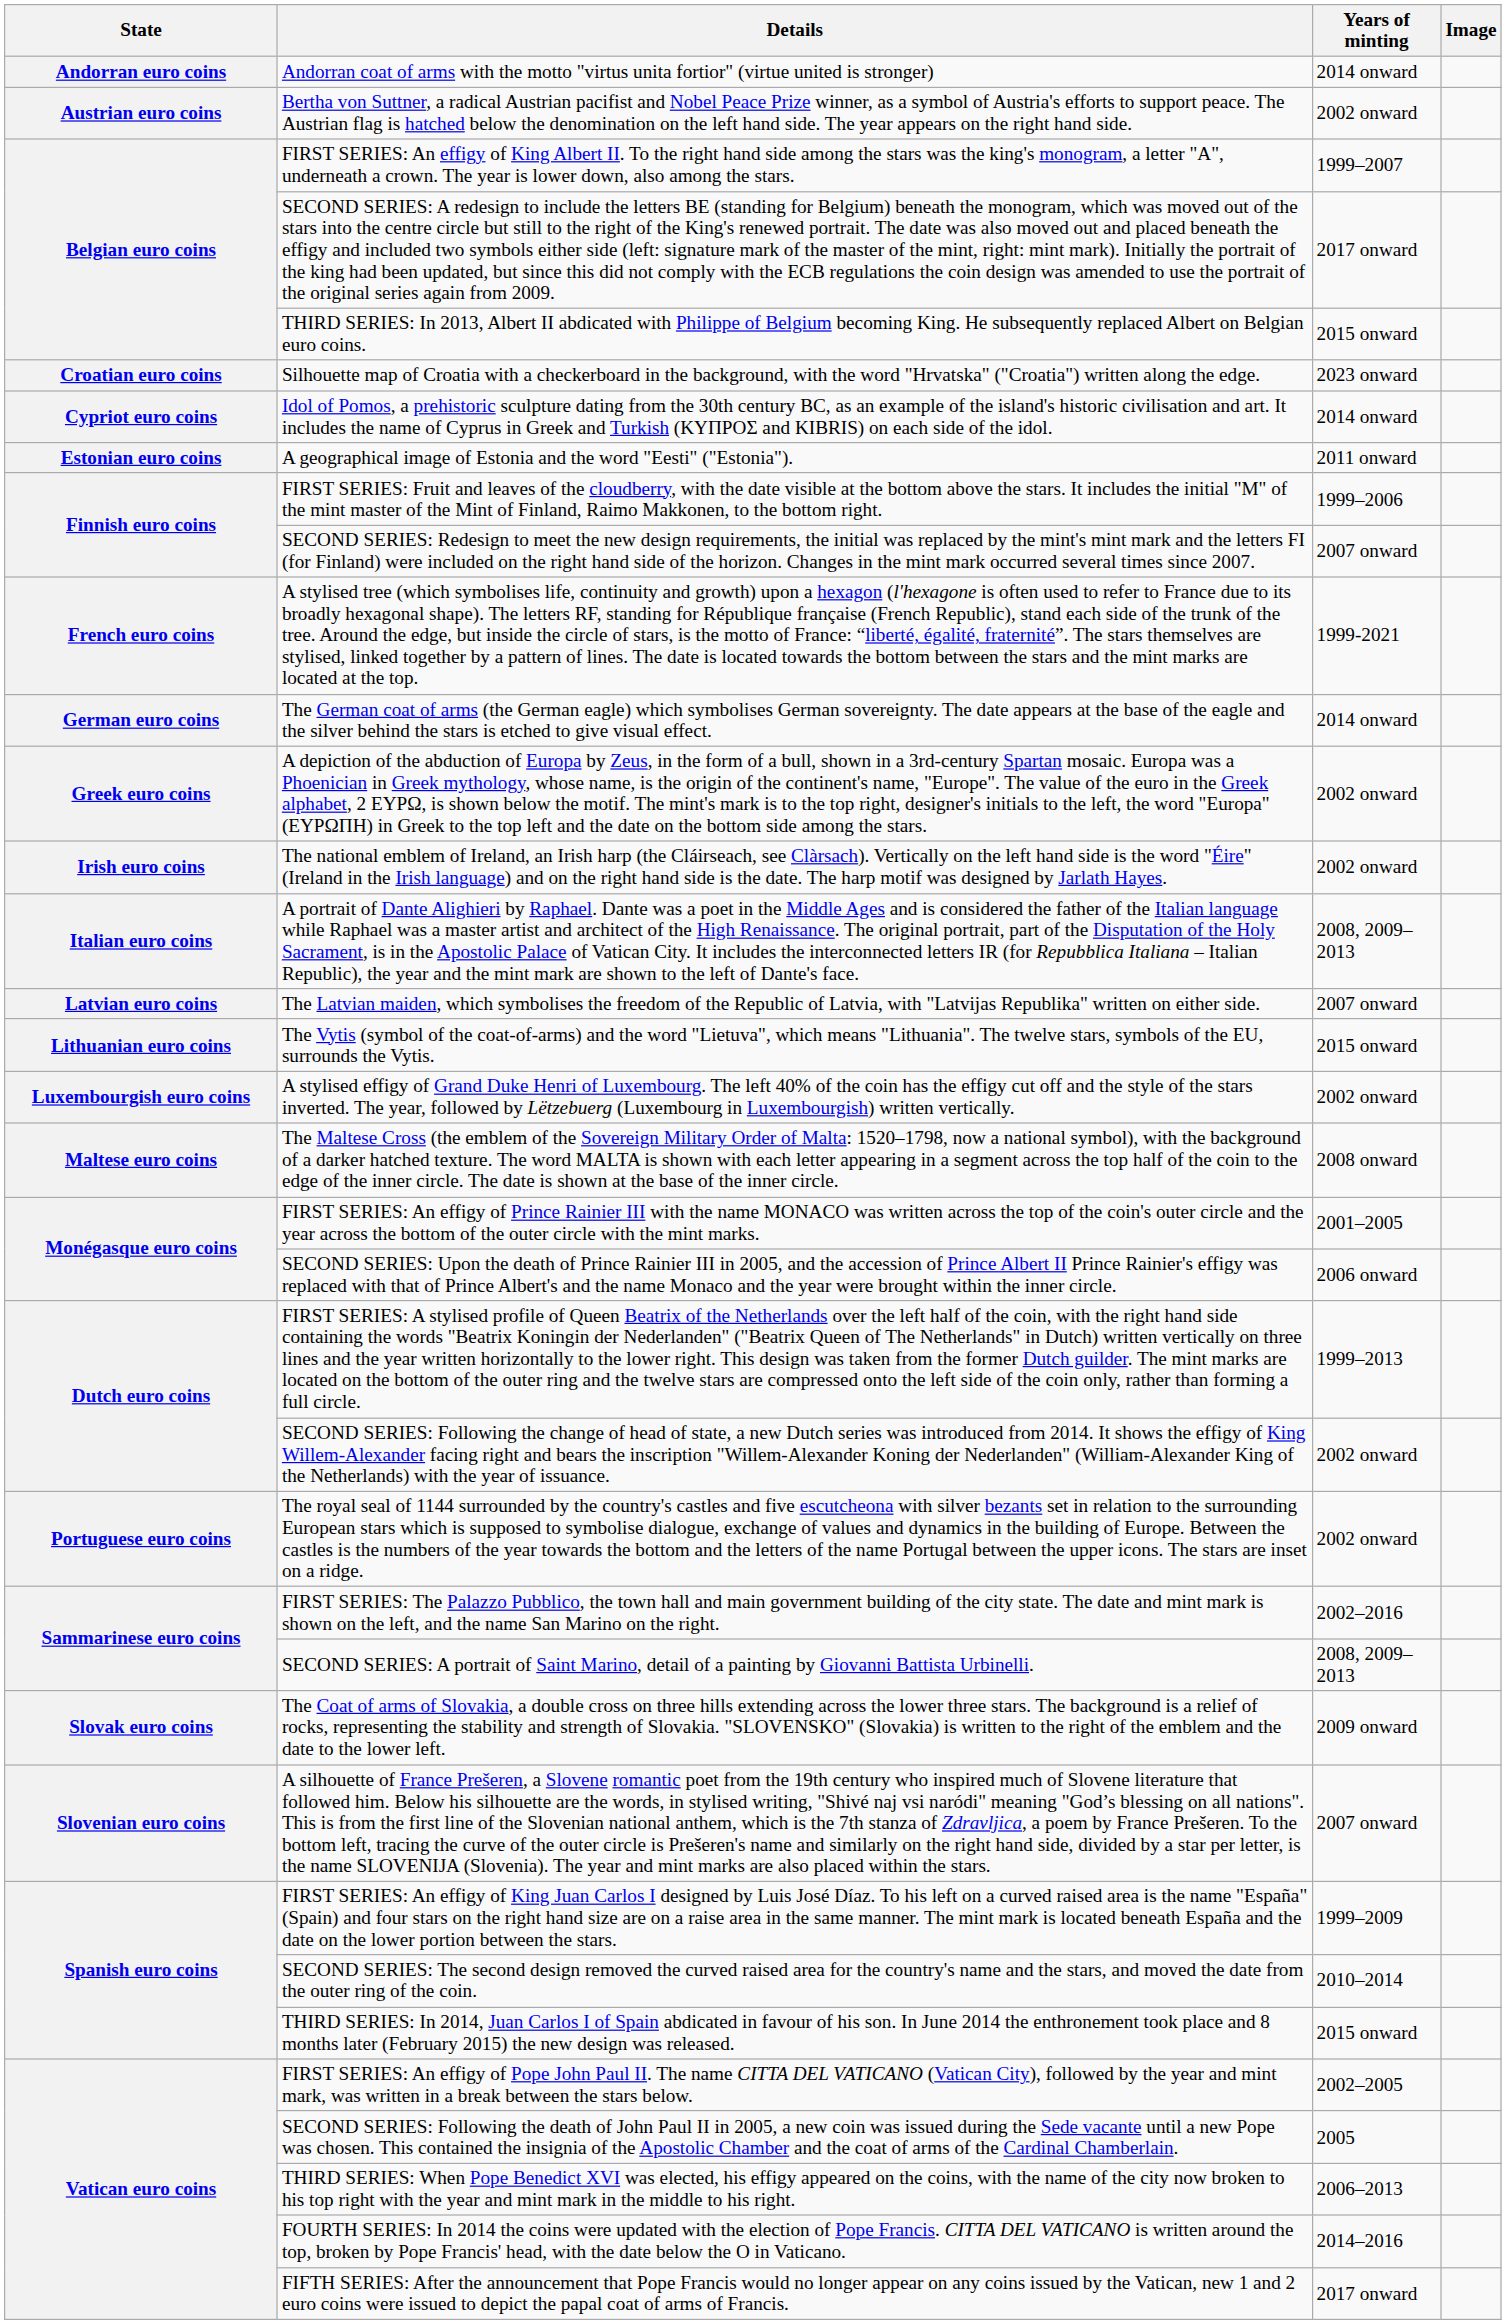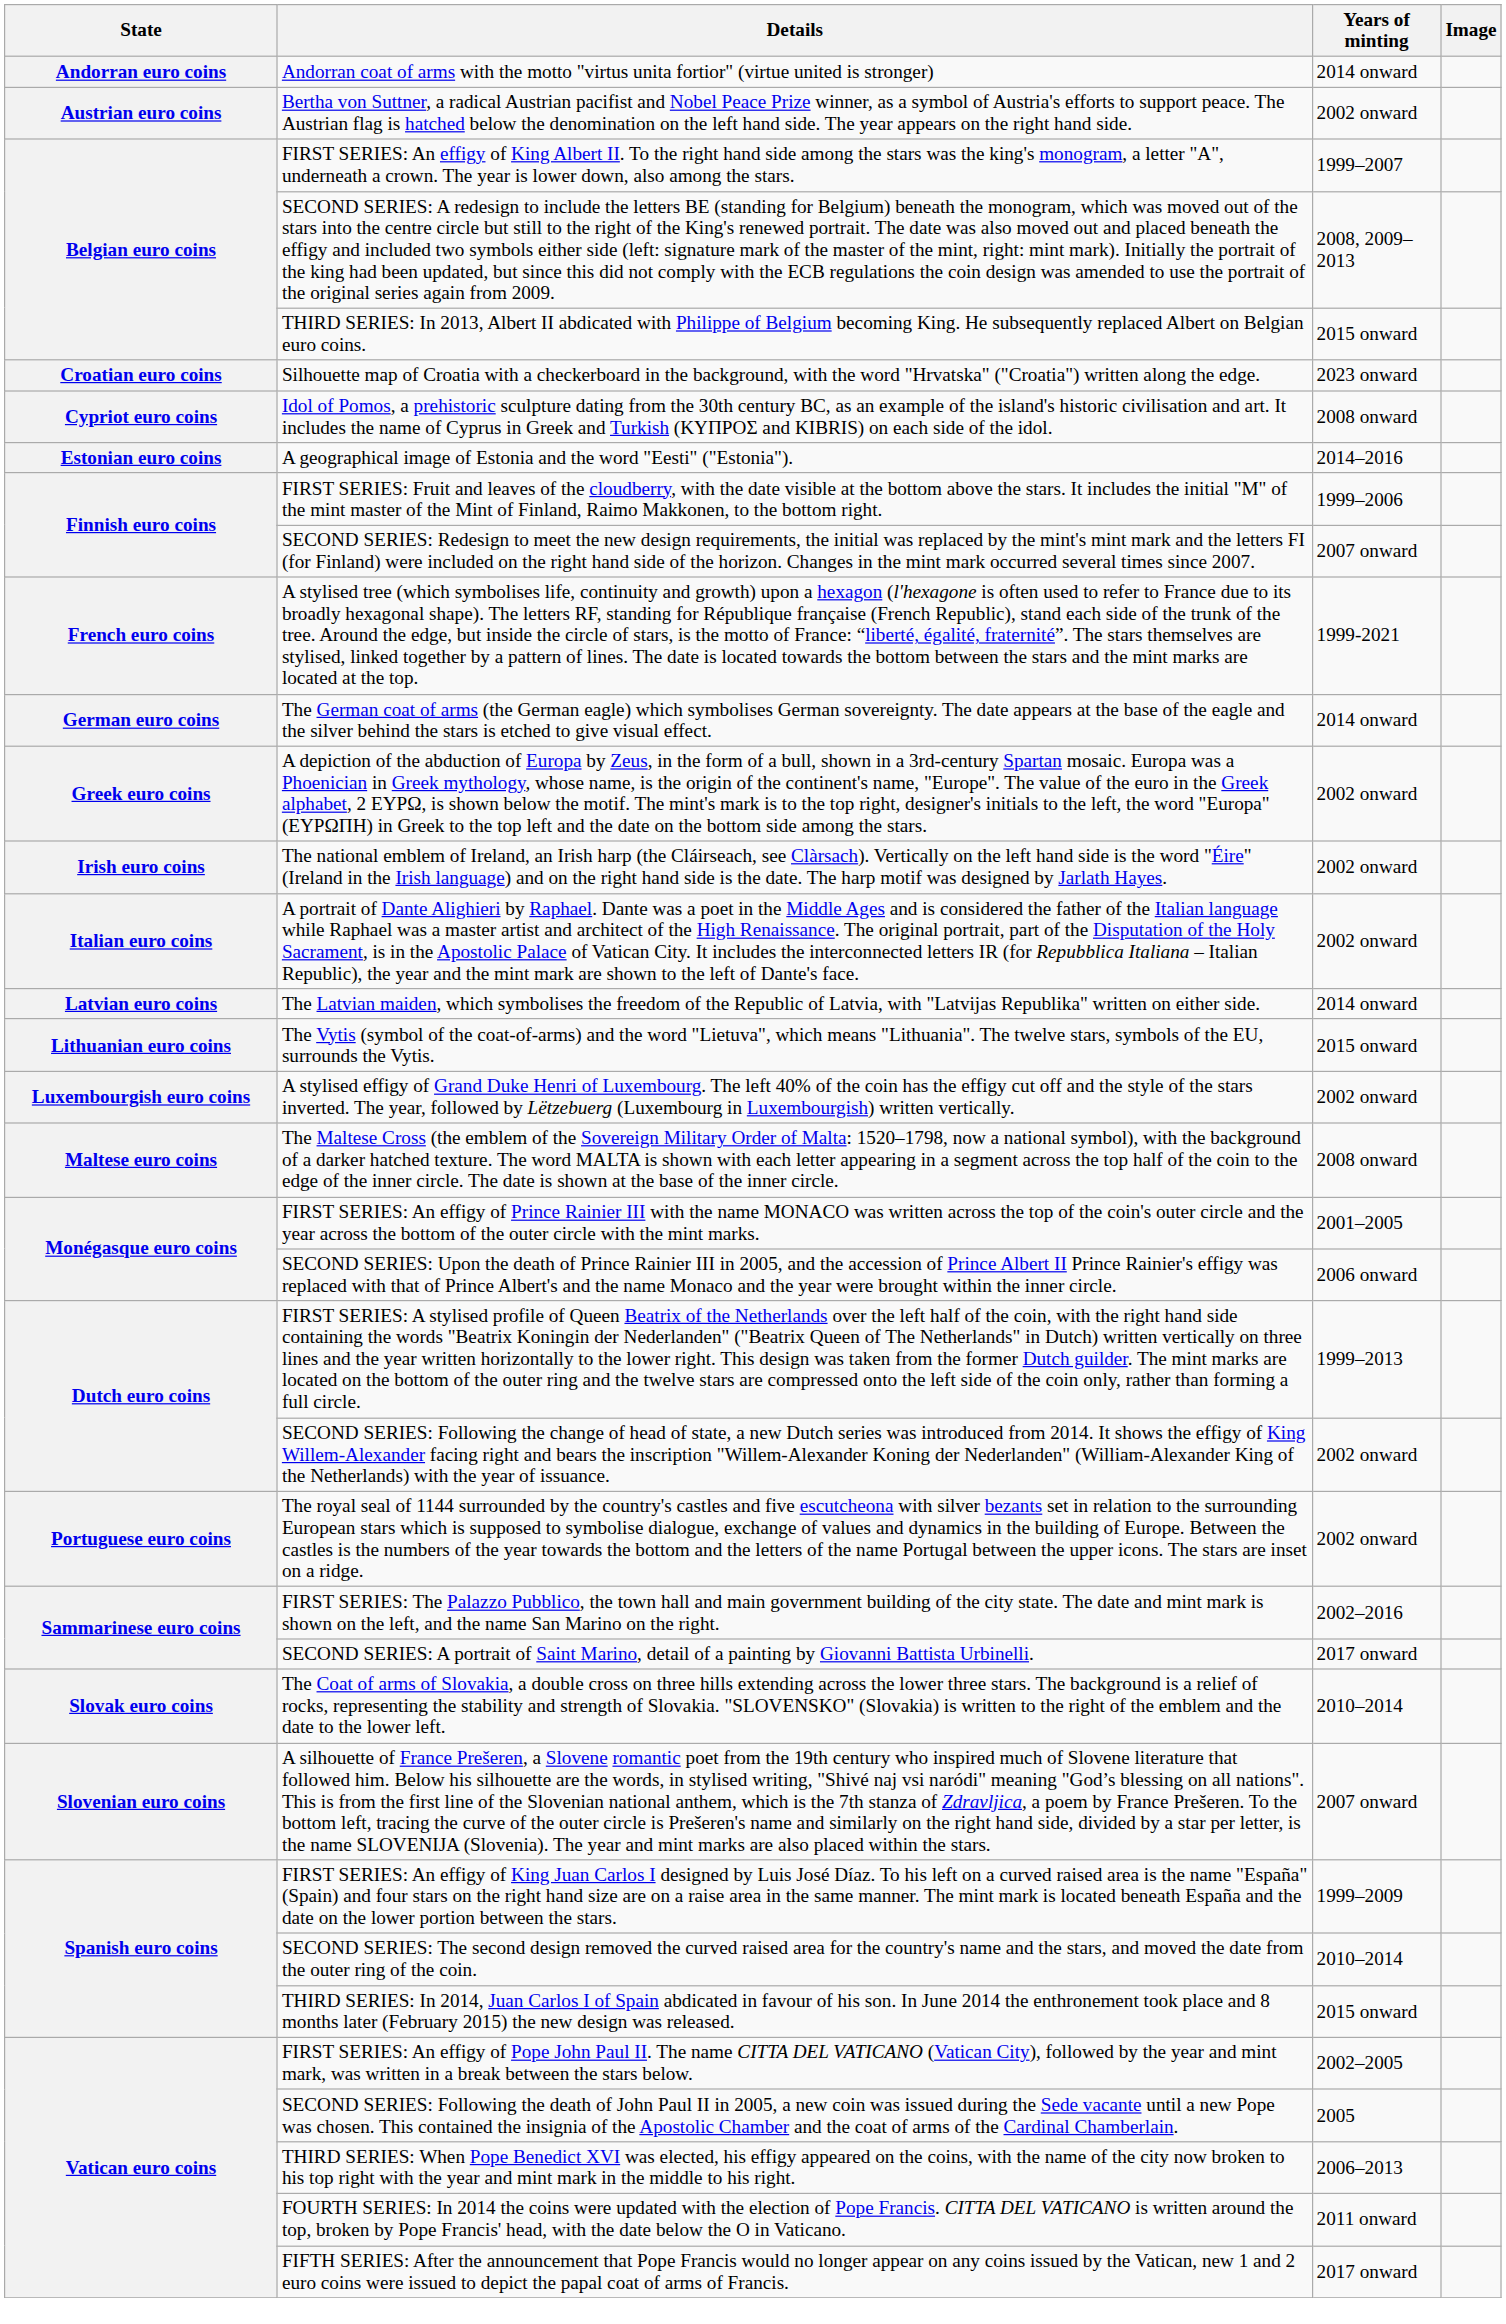(1367, 249) 2017 onward -> (1365, 249) 2008, 2009–2013
(1367, 416) 2014 onward -> (1367, 416) 2008 onward
(1367, 457) 2011 onward -> (1360, 457) 2014–2016
(1365, 940) 2008, 2009–2013 -> (1367, 940) 2002 onward
(1367, 1003) 2007 onward -> (1367, 1003) 2014 onward
(1365, 1664) 2008, 2009–2013 -> (1367, 1653) 2017 onward
(1367, 1727) 2009 onward -> (1360, 1705) 2010–2014
(1360, 2241) 2014–2016 -> (1367, 2219) 2011 onward
